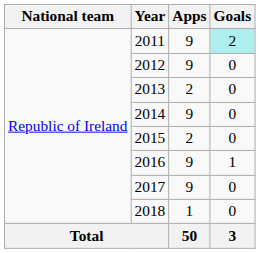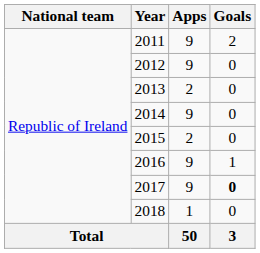(232, 41) paleturquoise background -> (232, 41) no background
(232, 187) normal -> (232, 187) bold
